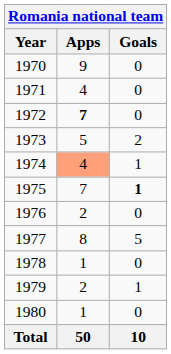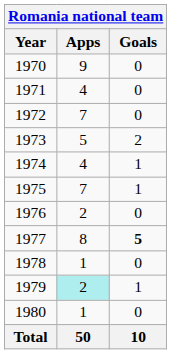(83, 115) bold -> (83, 115) normal
(83, 164) lightsalmon background -> (83, 164) no background
(138, 189) bold -> (138, 189) normal
(138, 238) normal -> (138, 238) bold
(83, 287) no background -> (83, 287) paleturquoise background
